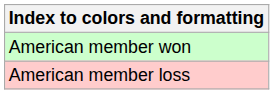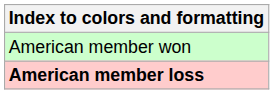(99, 74) normal -> (106, 74) bold
